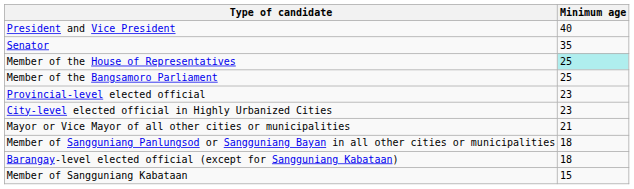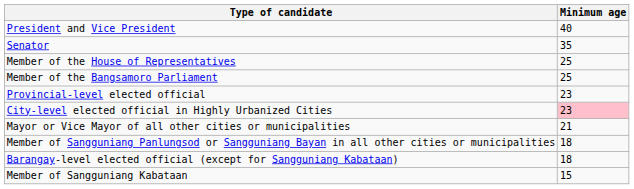(566, 61) paleturquoise background -> (566, 61) no background
(566, 110) no background -> (566, 110) pink background
